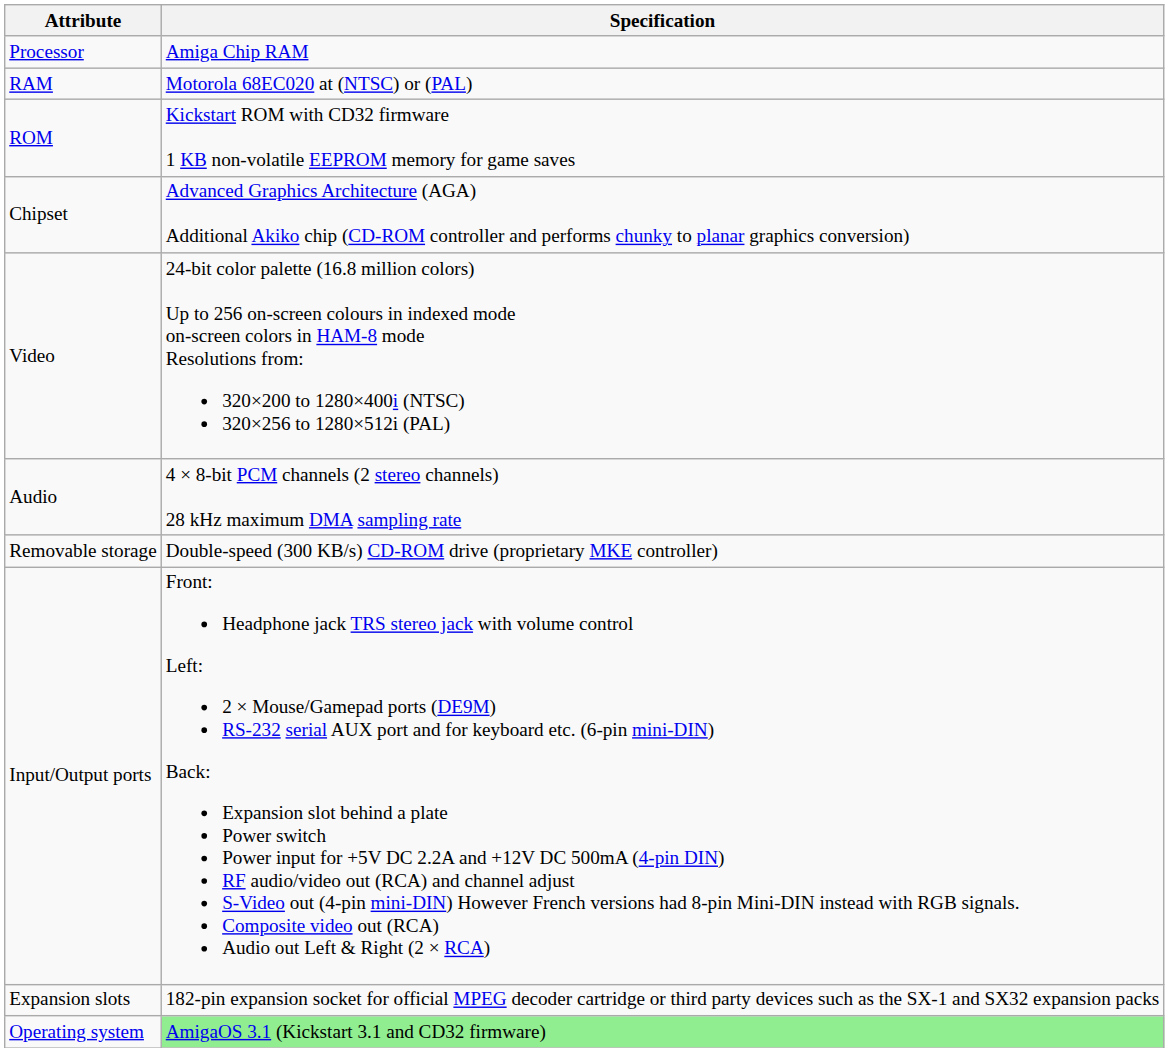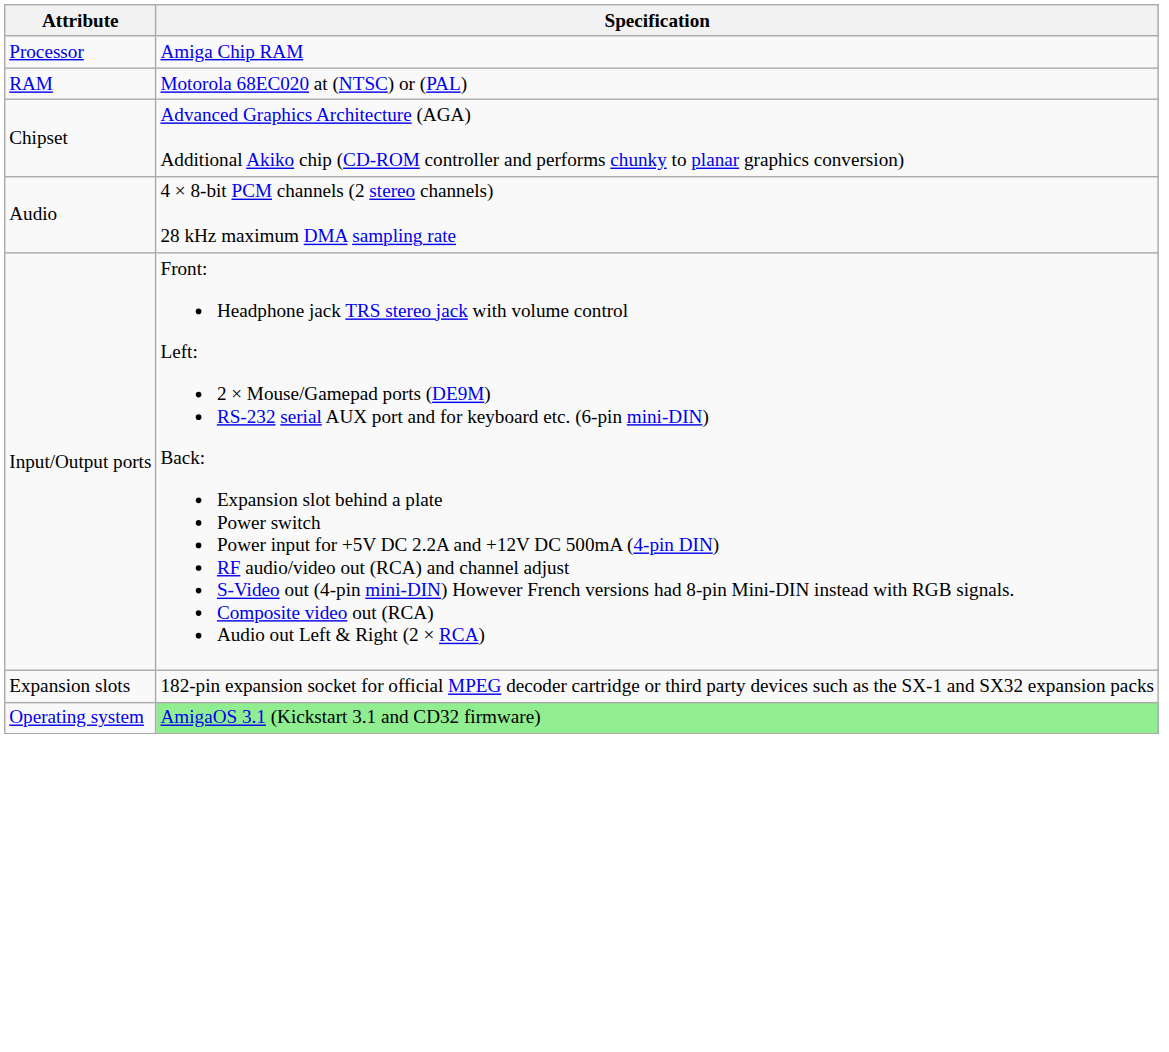- row: (31, 137)
- row: (32, 355)
- row: (83, 550)
